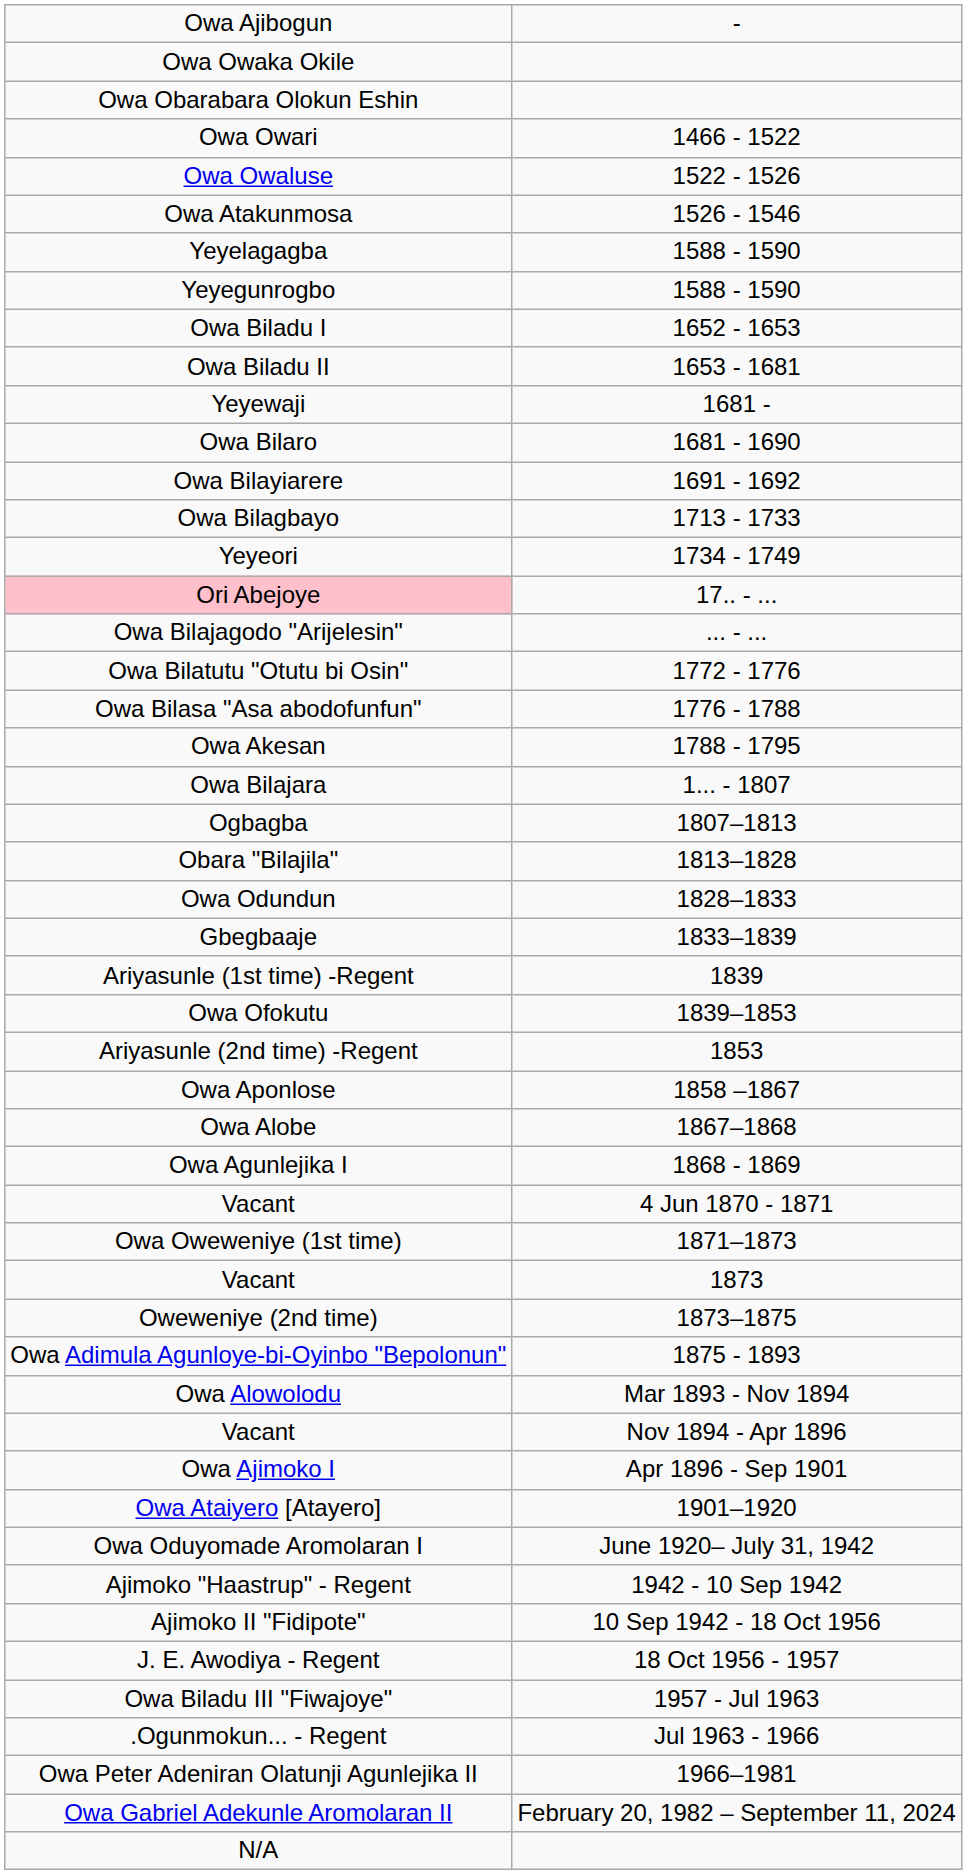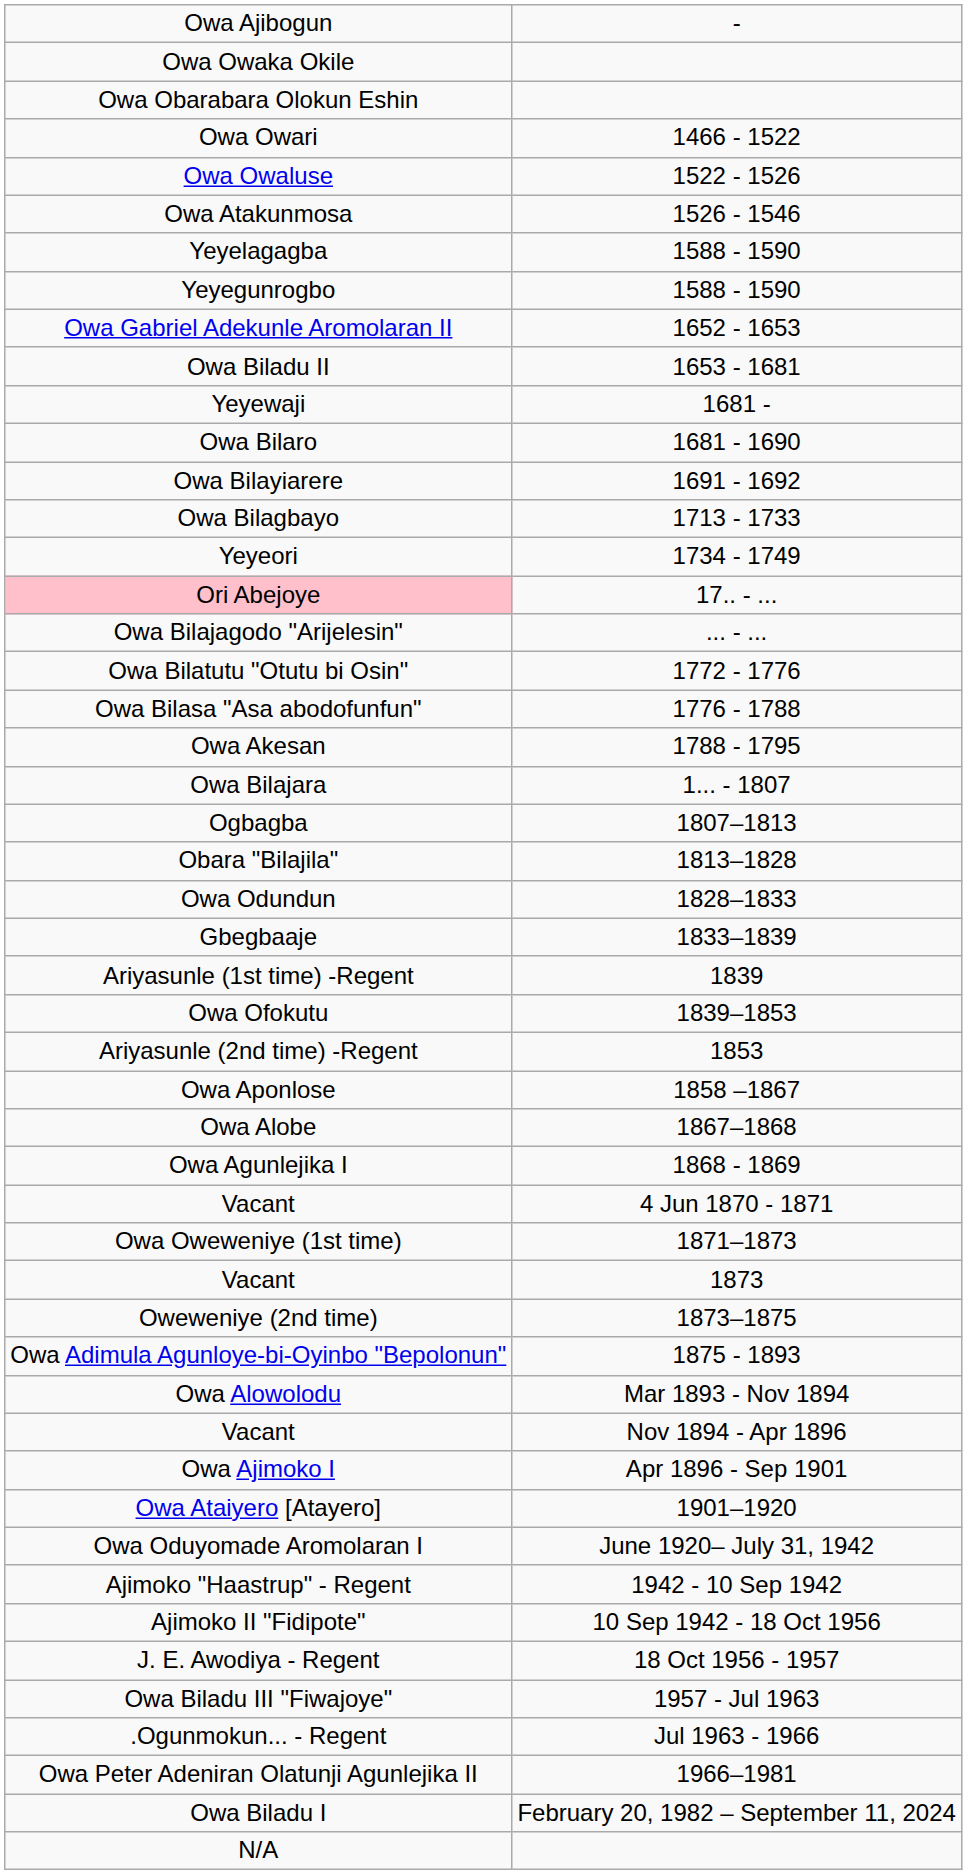(258, 328) Owa Biladu I -> (258, 328) Owa Gabriel Adekunle Aromolaran II
(258, 1812) Owa Gabriel Adekunle Aromolaran II -> (258, 1812) Owa Biladu I
